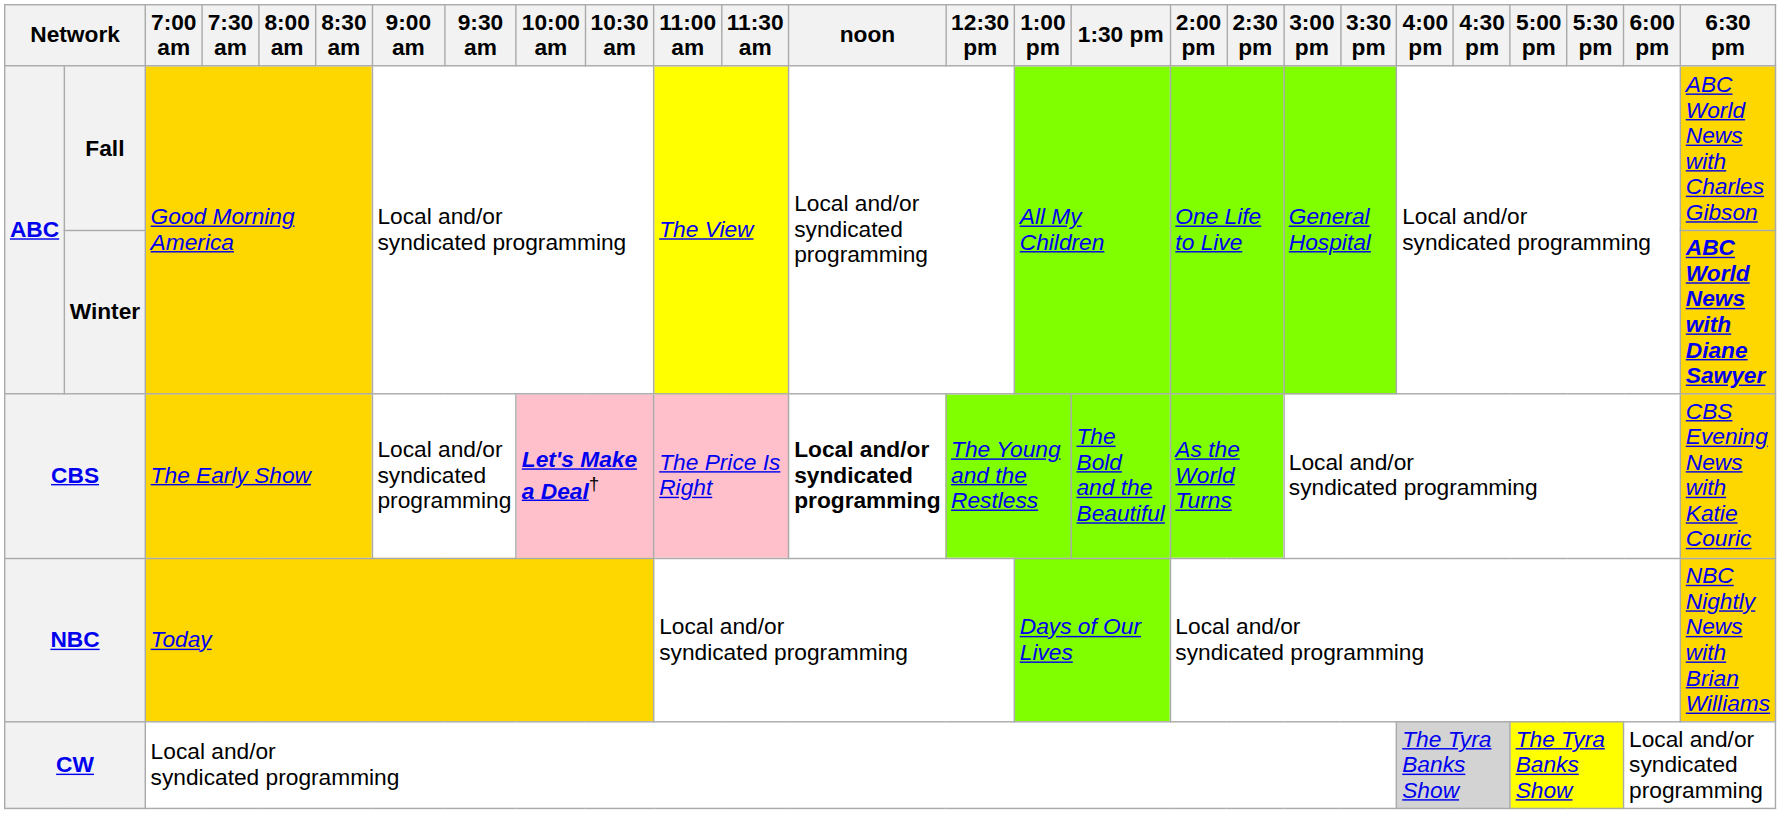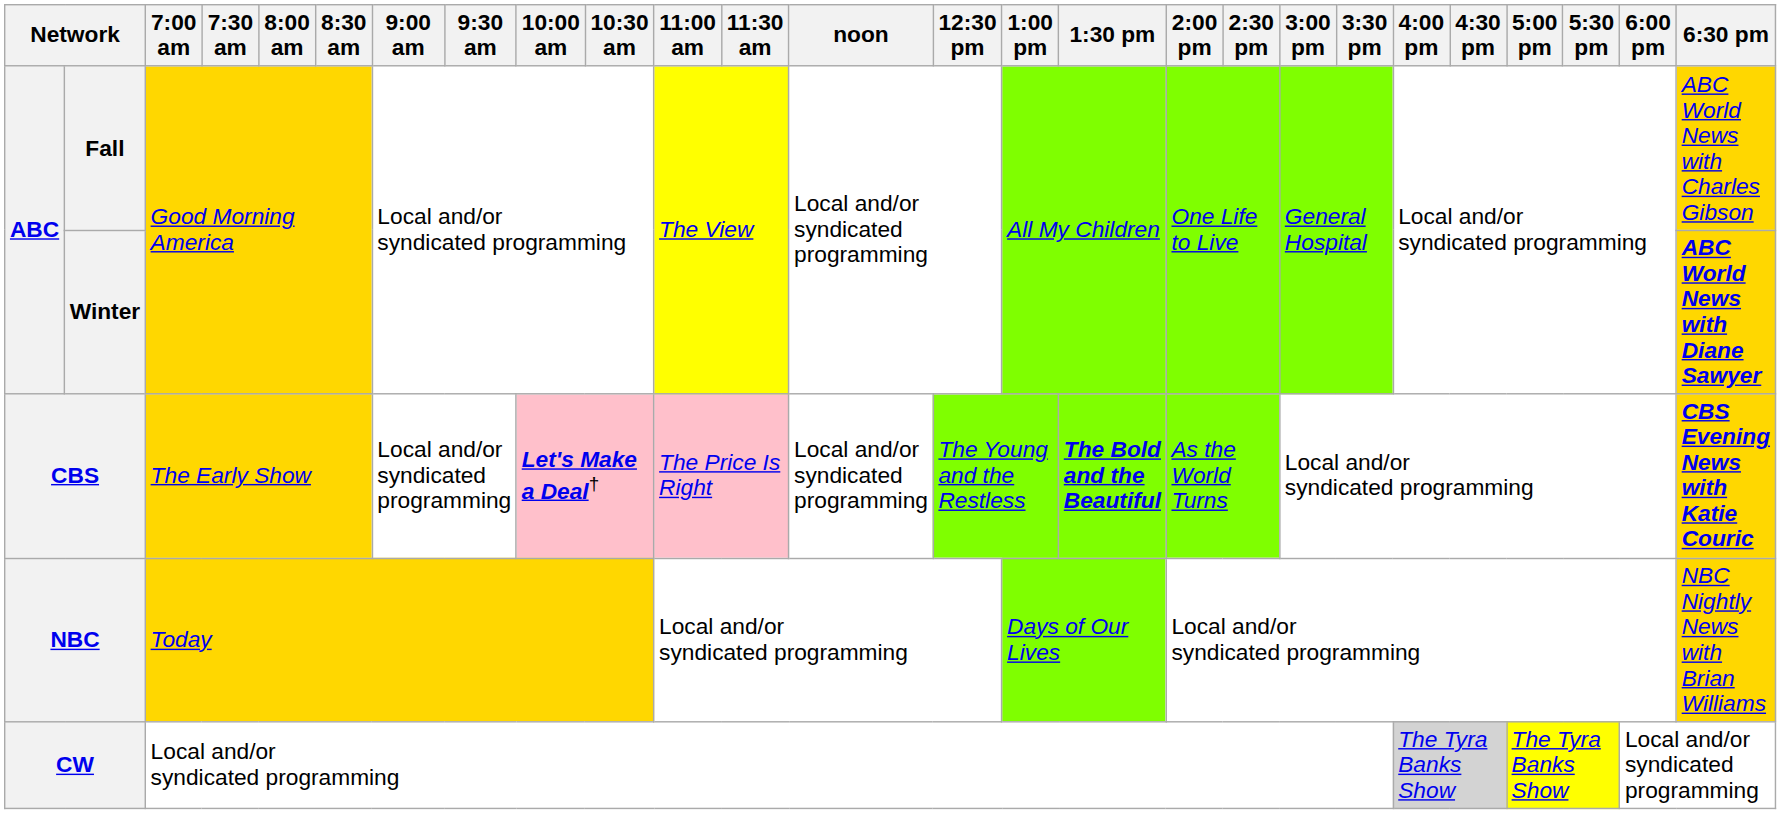(867, 475) bold -> (861, 475) normal
(1121, 475) normal -> (1112, 475) bold
(1727, 475) normal -> (1726, 475) bold
